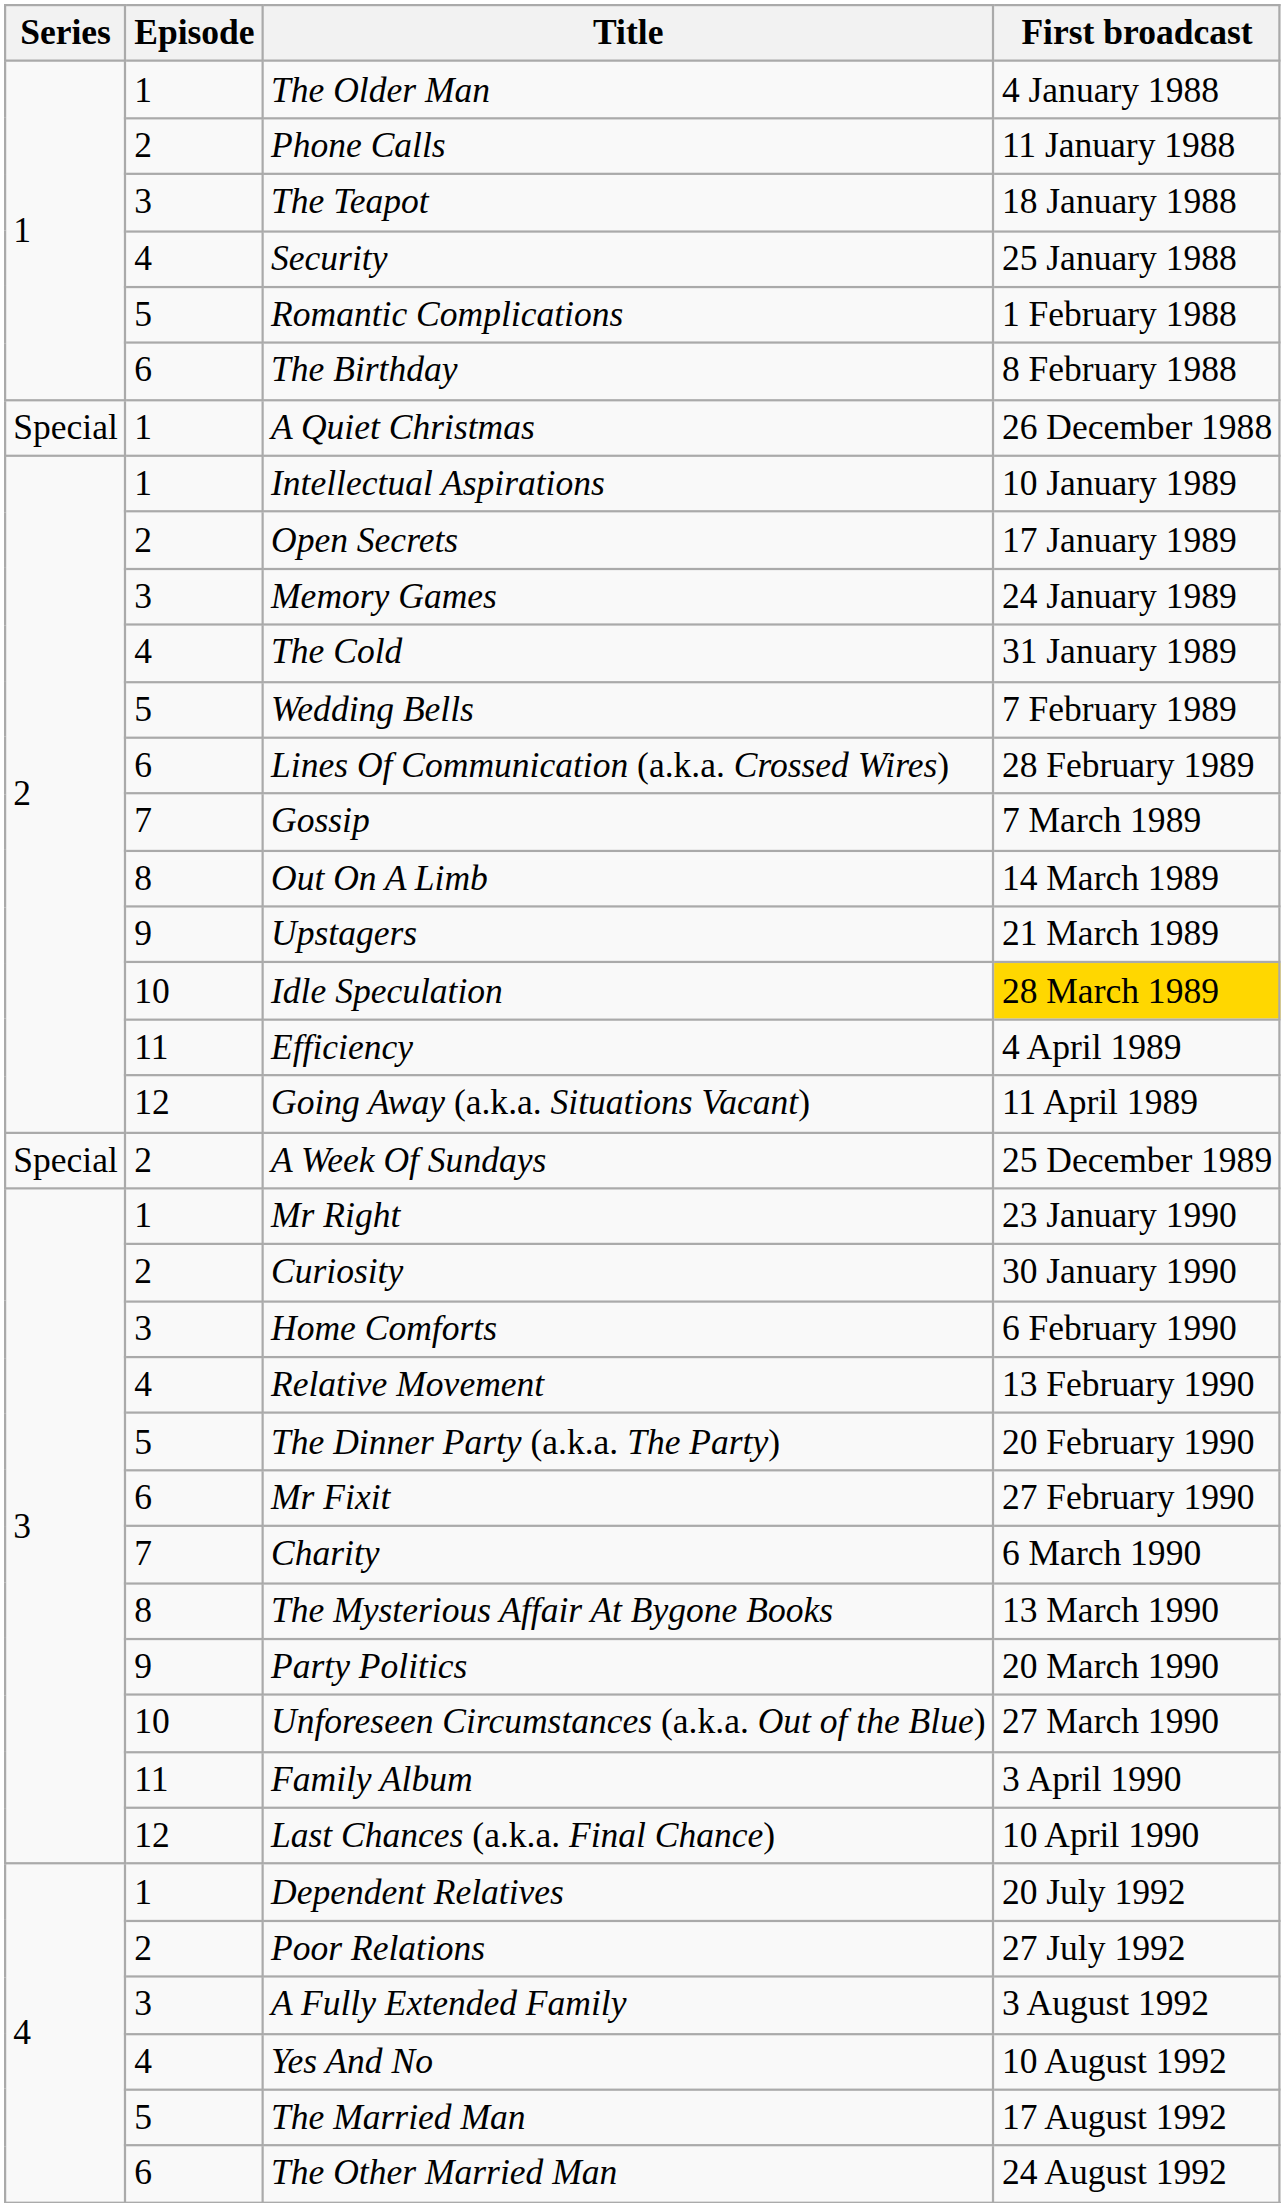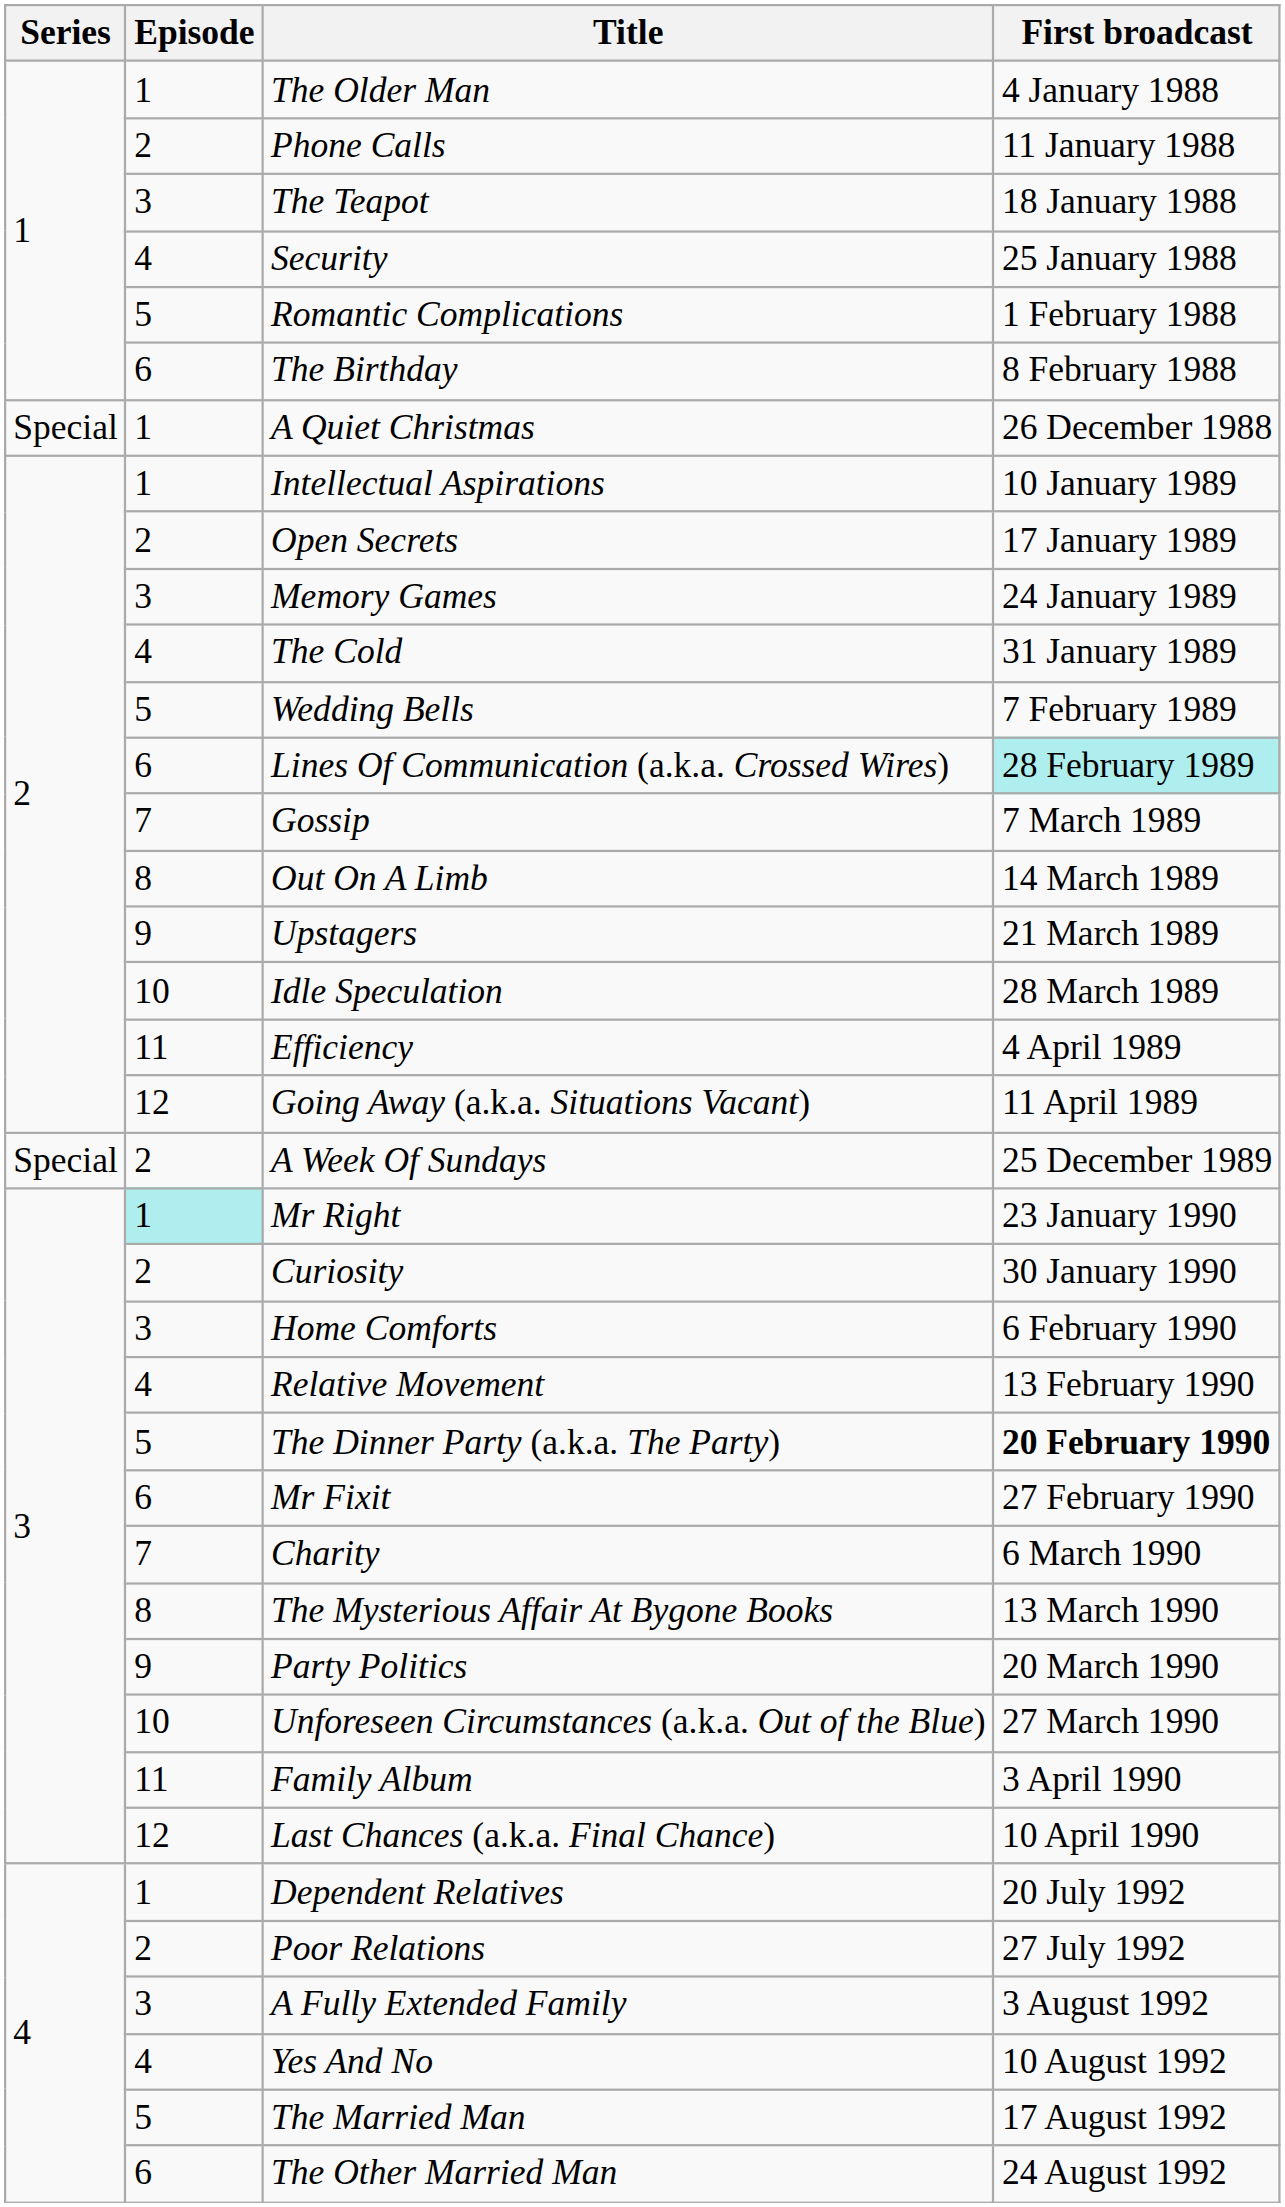(1128, 764) no background -> (1128, 764) paleturquoise background
(1110, 990) gold background -> (1110, 990) no background
(143, 1215) no background -> (143, 1215) paleturquoise background
(1128, 1440) normal -> (1136, 1440) bold
